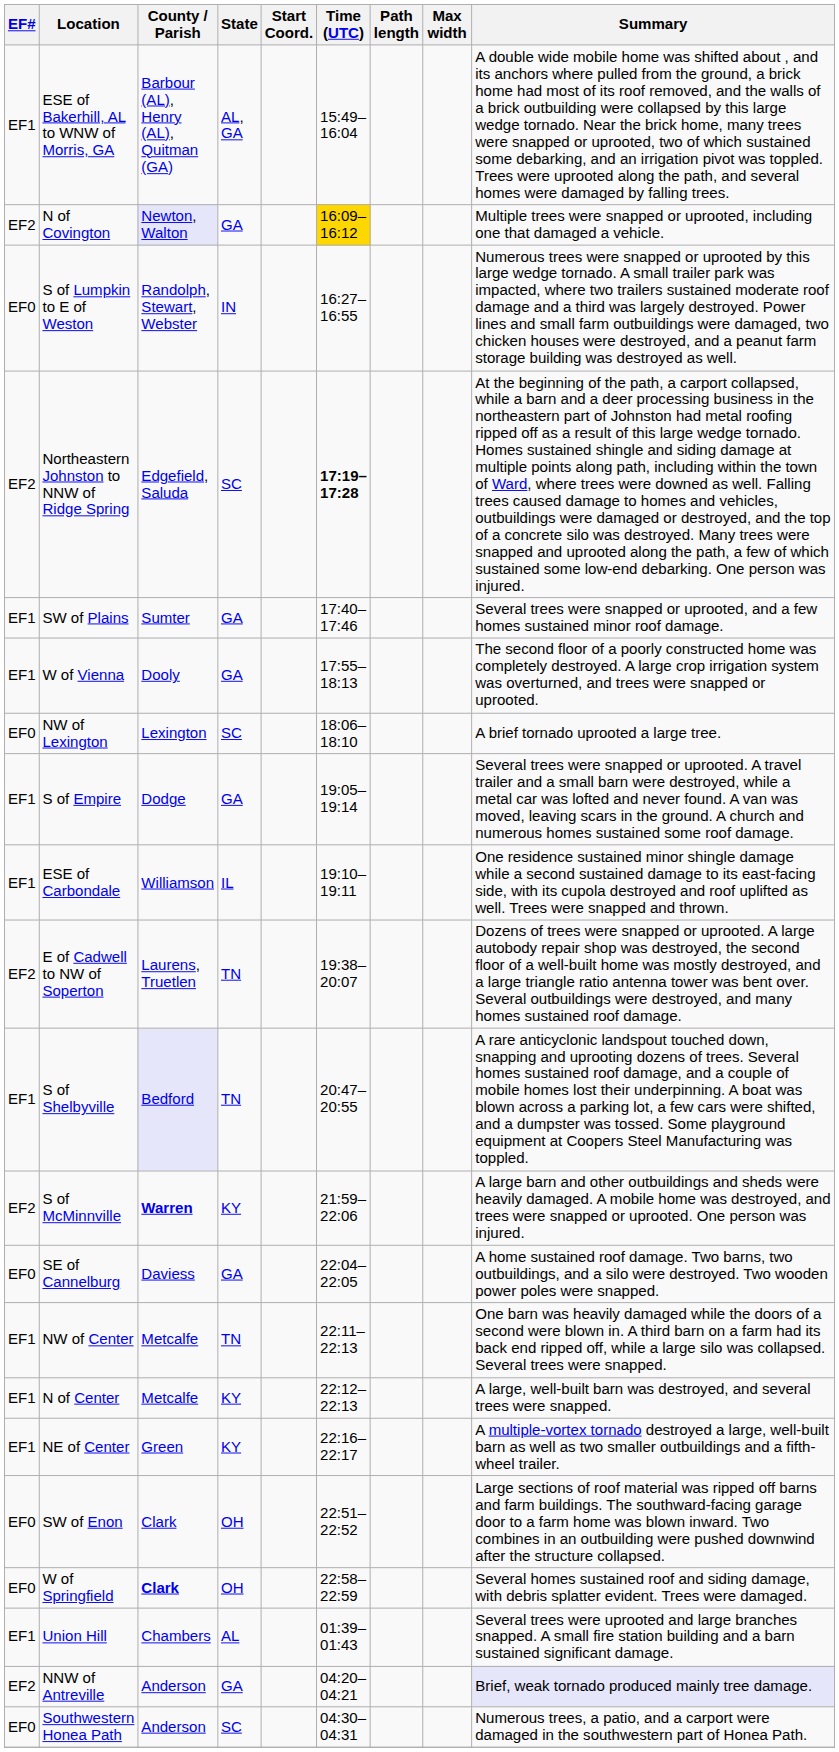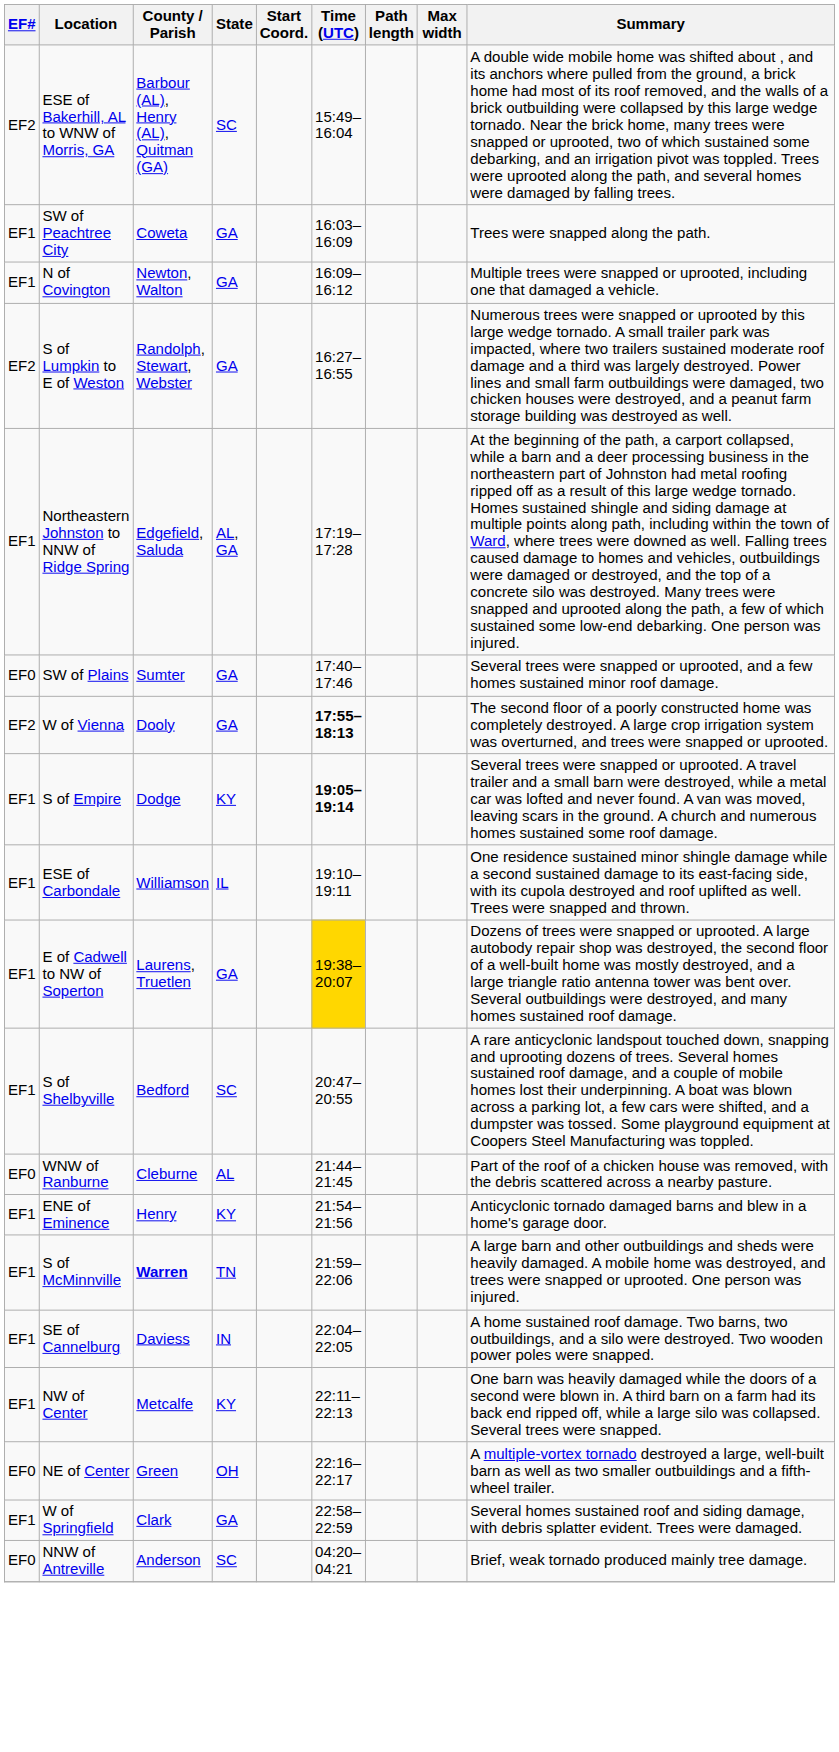(22, 124) EF1 -> (22, 124) EF2
(232, 124) AL, GA -> (226, 124) SC
+ row: (77, 233)
(22, 224) EF2 -> (22, 282) EF1
(169, 224) lavender background -> (164, 282) no background
(343, 224) gold background -> (338, 282) no background
(22, 307) EF0 -> (22, 365) EF2
(229, 307) IN -> (227, 365) GA
(22, 484) EF2 -> (22, 541) EF1
(231, 484) SC -> (227, 541) AL, GA
(344, 484) bold -> (338, 541) normal
(22, 617) EF1 -> (22, 675) EF0
(22, 675) EF1 -> (22, 724) EF2
(343, 675) normal -> (338, 724) bold
- row: (75, 733)
(232, 799) GA -> (226, 799) KY
(343, 799) normal -> (338, 799) bold
(22, 974) EF2 -> (22, 974) EF1
(231, 974) TN -> (227, 974) GA
(343, 974) no background -> (338, 974) gold background
(168, 1099) lavender background -> (163, 1090) no background
(231, 1099) TN -> (226, 1090) SC
+ row: (75, 1174)
+ row: (76, 1214)
(22, 1207) EF2 -> (22, 1272) EF1
(231, 1207) KY -> (226, 1272) TN
(22, 1274) EF0 -> (22, 1338) EF1
(232, 1274) GA -> (223, 1338) IN
(231, 1340) TN -> (226, 1404) KY
- row: (81, 1397)
(22, 1447) EF1 -> (22, 1470) EF0
(231, 1447) KY -> (227, 1470) OH
- row: (83, 1521)
(22, 1587) EF0 -> (22, 1520) EF1
(160, 1587) bold -> (154, 1520) normal
(232, 1587) OH -> (227, 1520) GA
- row: (75, 1637)
(22, 1686) EF2 -> (22, 1560) EF0
(232, 1686) GA -> (226, 1560) SC
(644, 1686) lavender background -> (639, 1560) no background
- row: (88, 1727)
